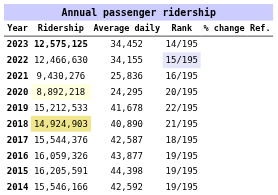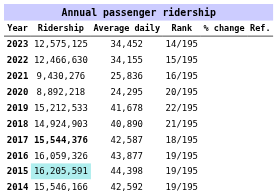(61, 44) bold -> (61, 44) normal
(182, 60) lavender background -> (182, 60) no background
(61, 92) lightyellow background -> (61, 92) no background
(61, 124) khaki background -> (61, 124) no background
(61, 140) normal -> (61, 140) bold
(61, 171) no background -> (61, 171) paleturquoise background
